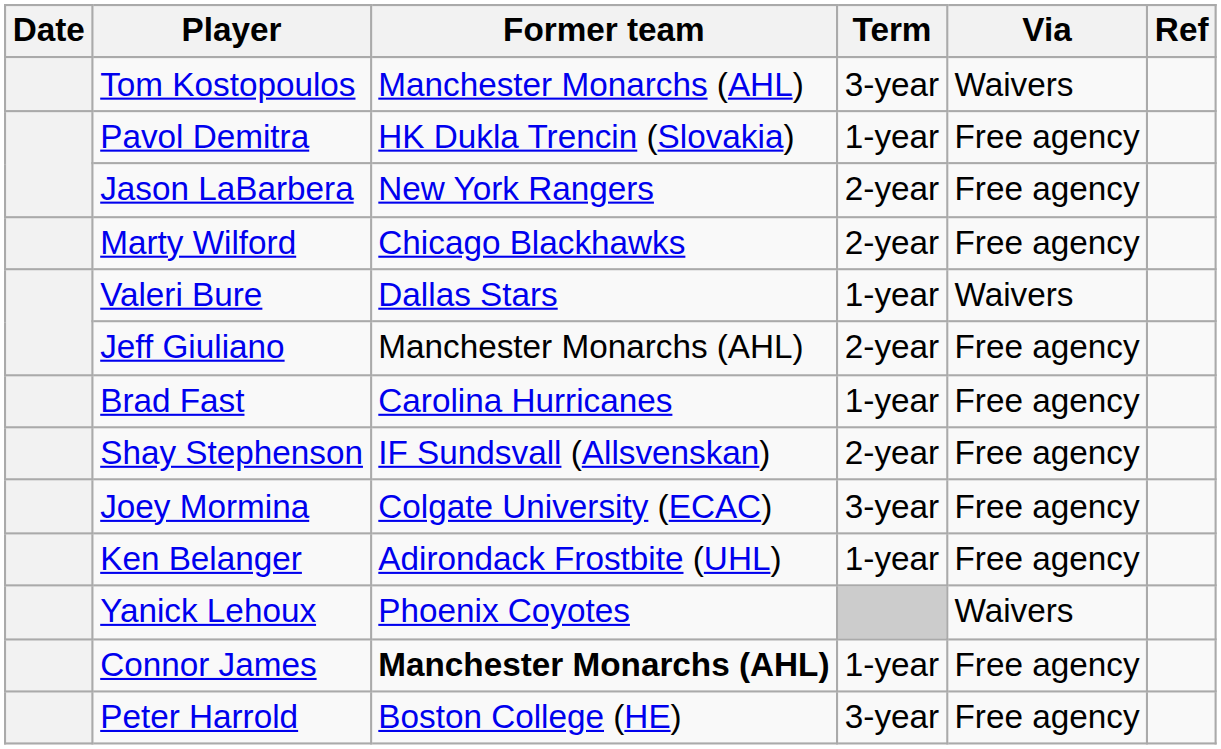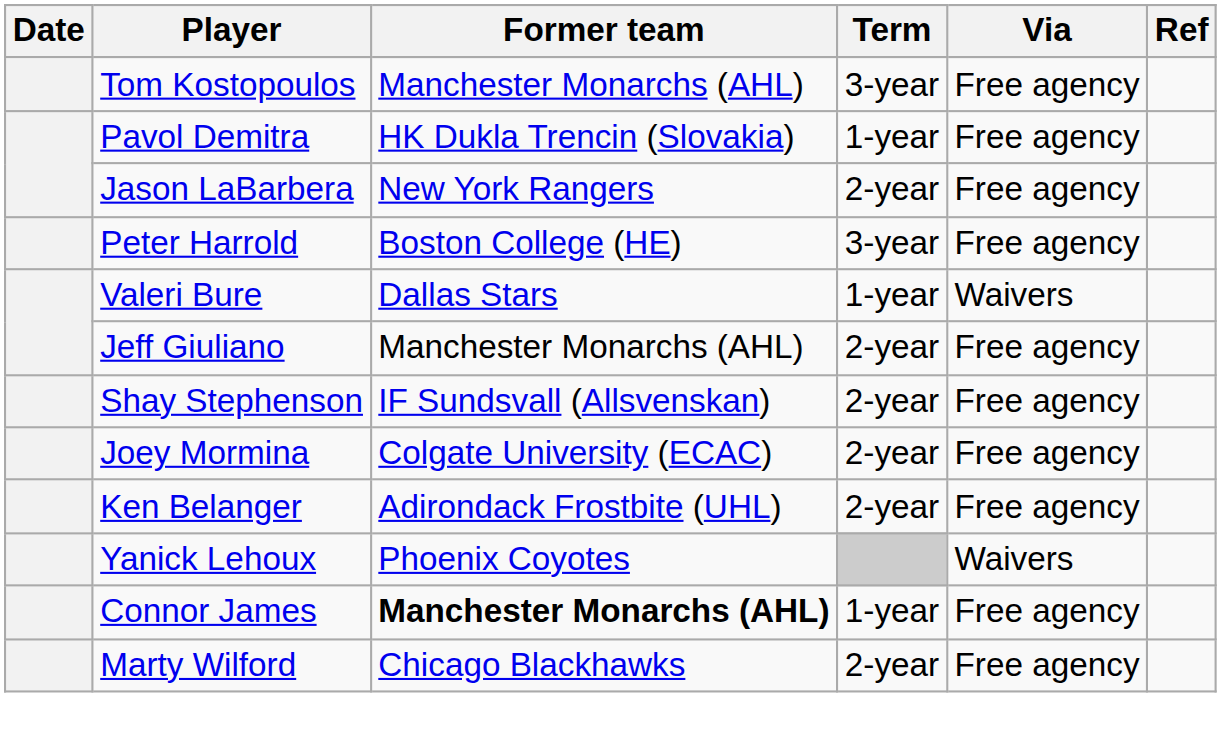(1014, 83) Waivers -> (1047, 83) Free agency
rows swapped: (198, 242) <-> (199, 717)
- row: (172, 400)
(892, 505) 3-year -> (892, 453) 2-year
(892, 558) 1-year -> (892, 505) 2-year
